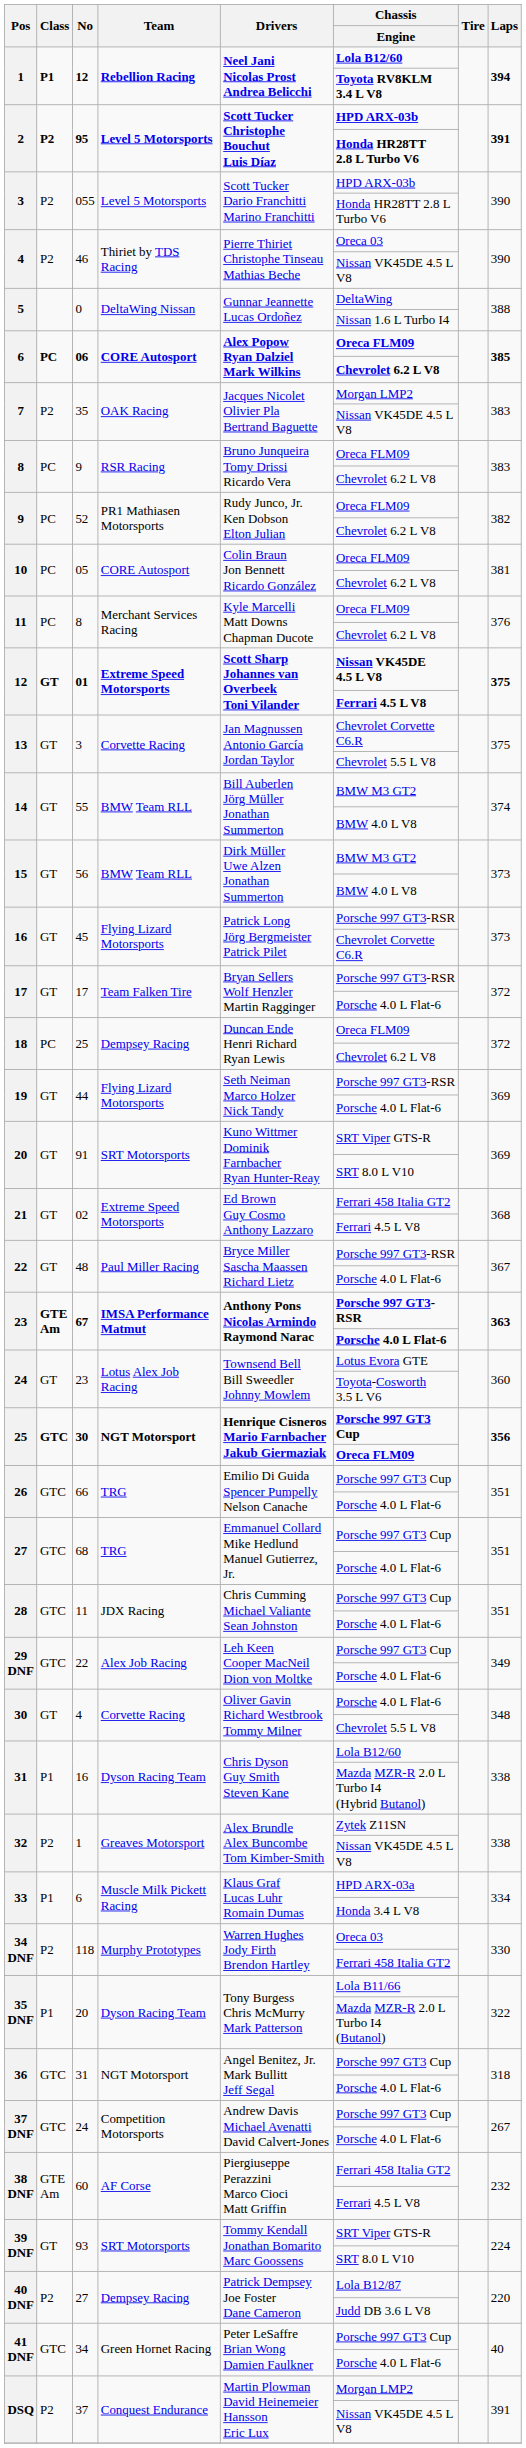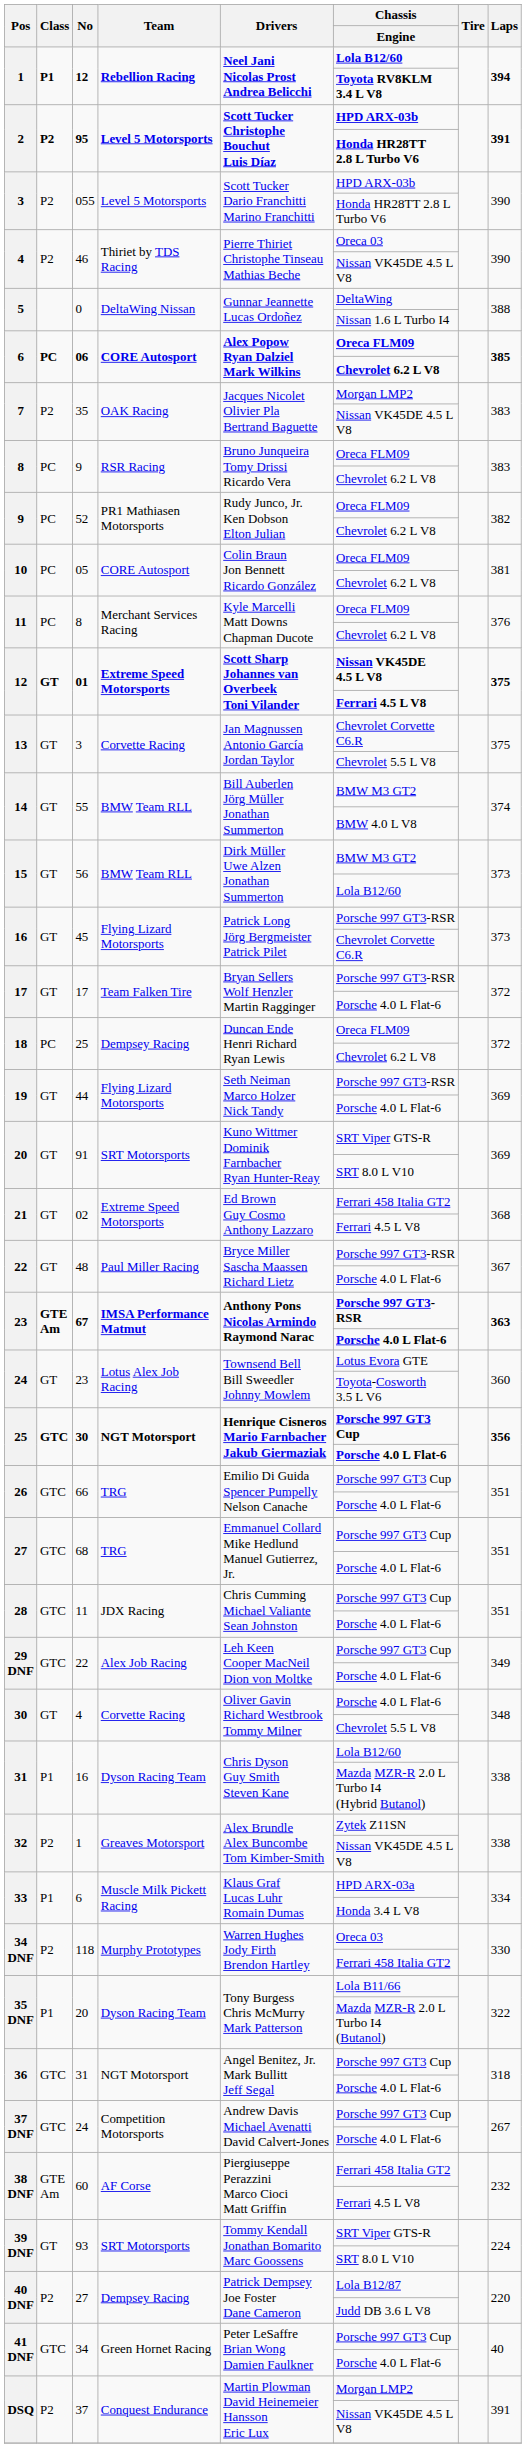(376, 890) BMW 4.0 L V8 -> (368, 890) Lola B12/60
(375, 1455) Oreca FLM09 -> (391, 1455) Porsche 4.0 L Flat-6
